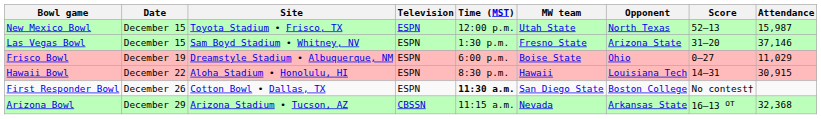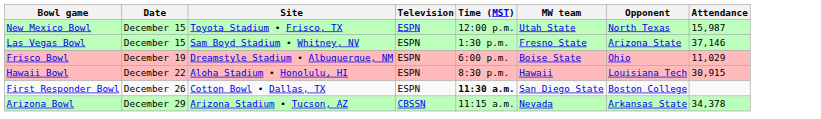- column: (722, 12)
(775, 105) 32,368 -> (708, 104) 34,378
